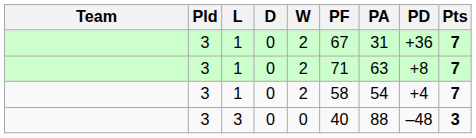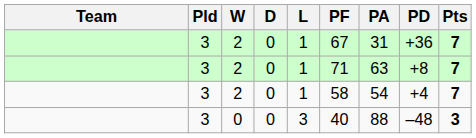columns swapped: (303, 17) <-> (238, 17)
